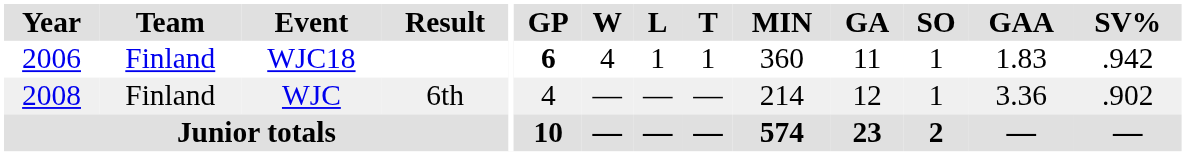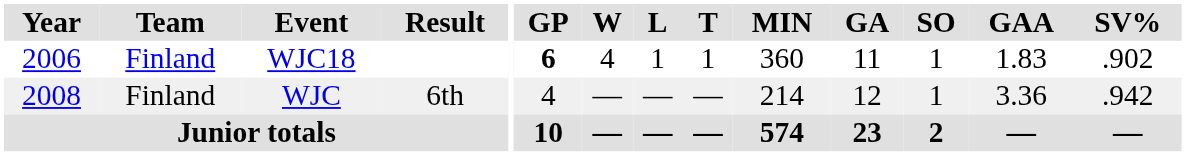(1128, 58) .942 -> (1128, 58) .902
(1128, 95) .902 -> (1128, 95) .942
